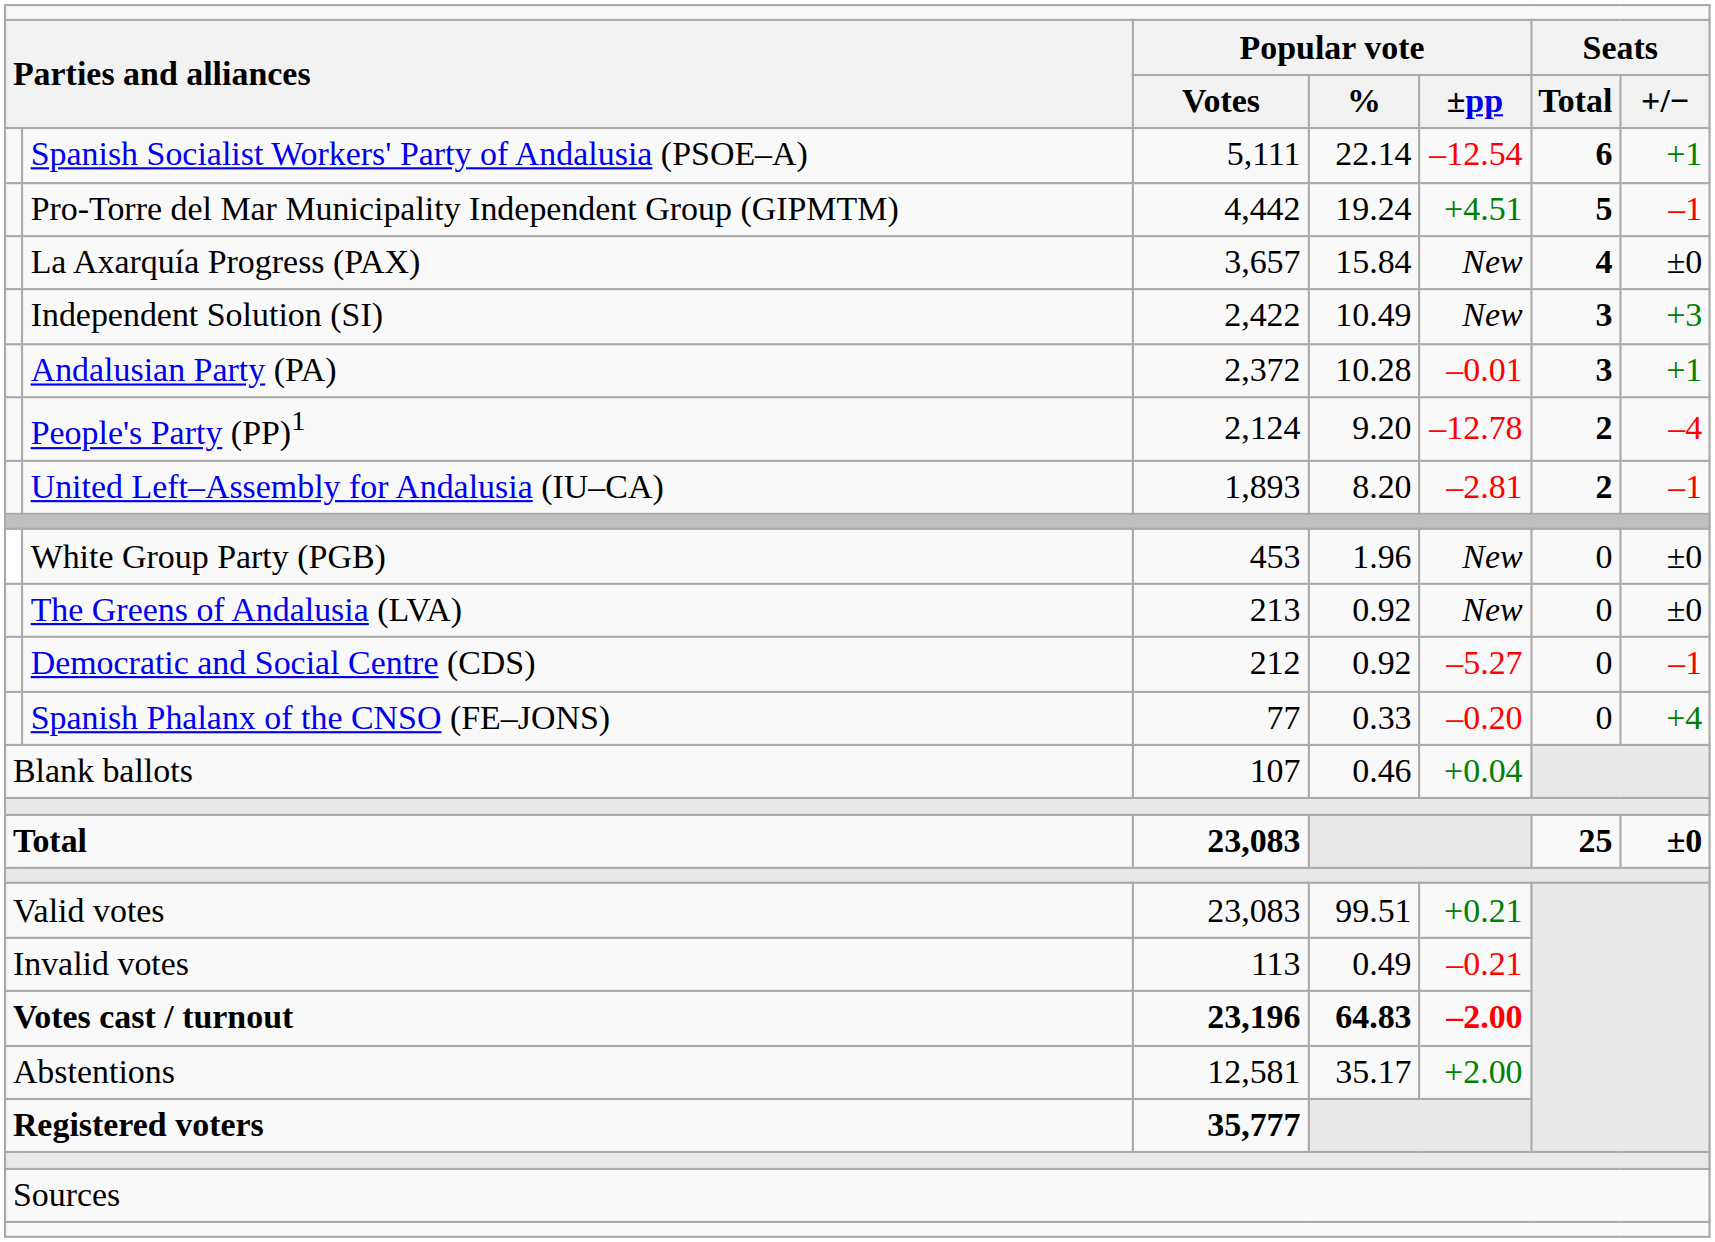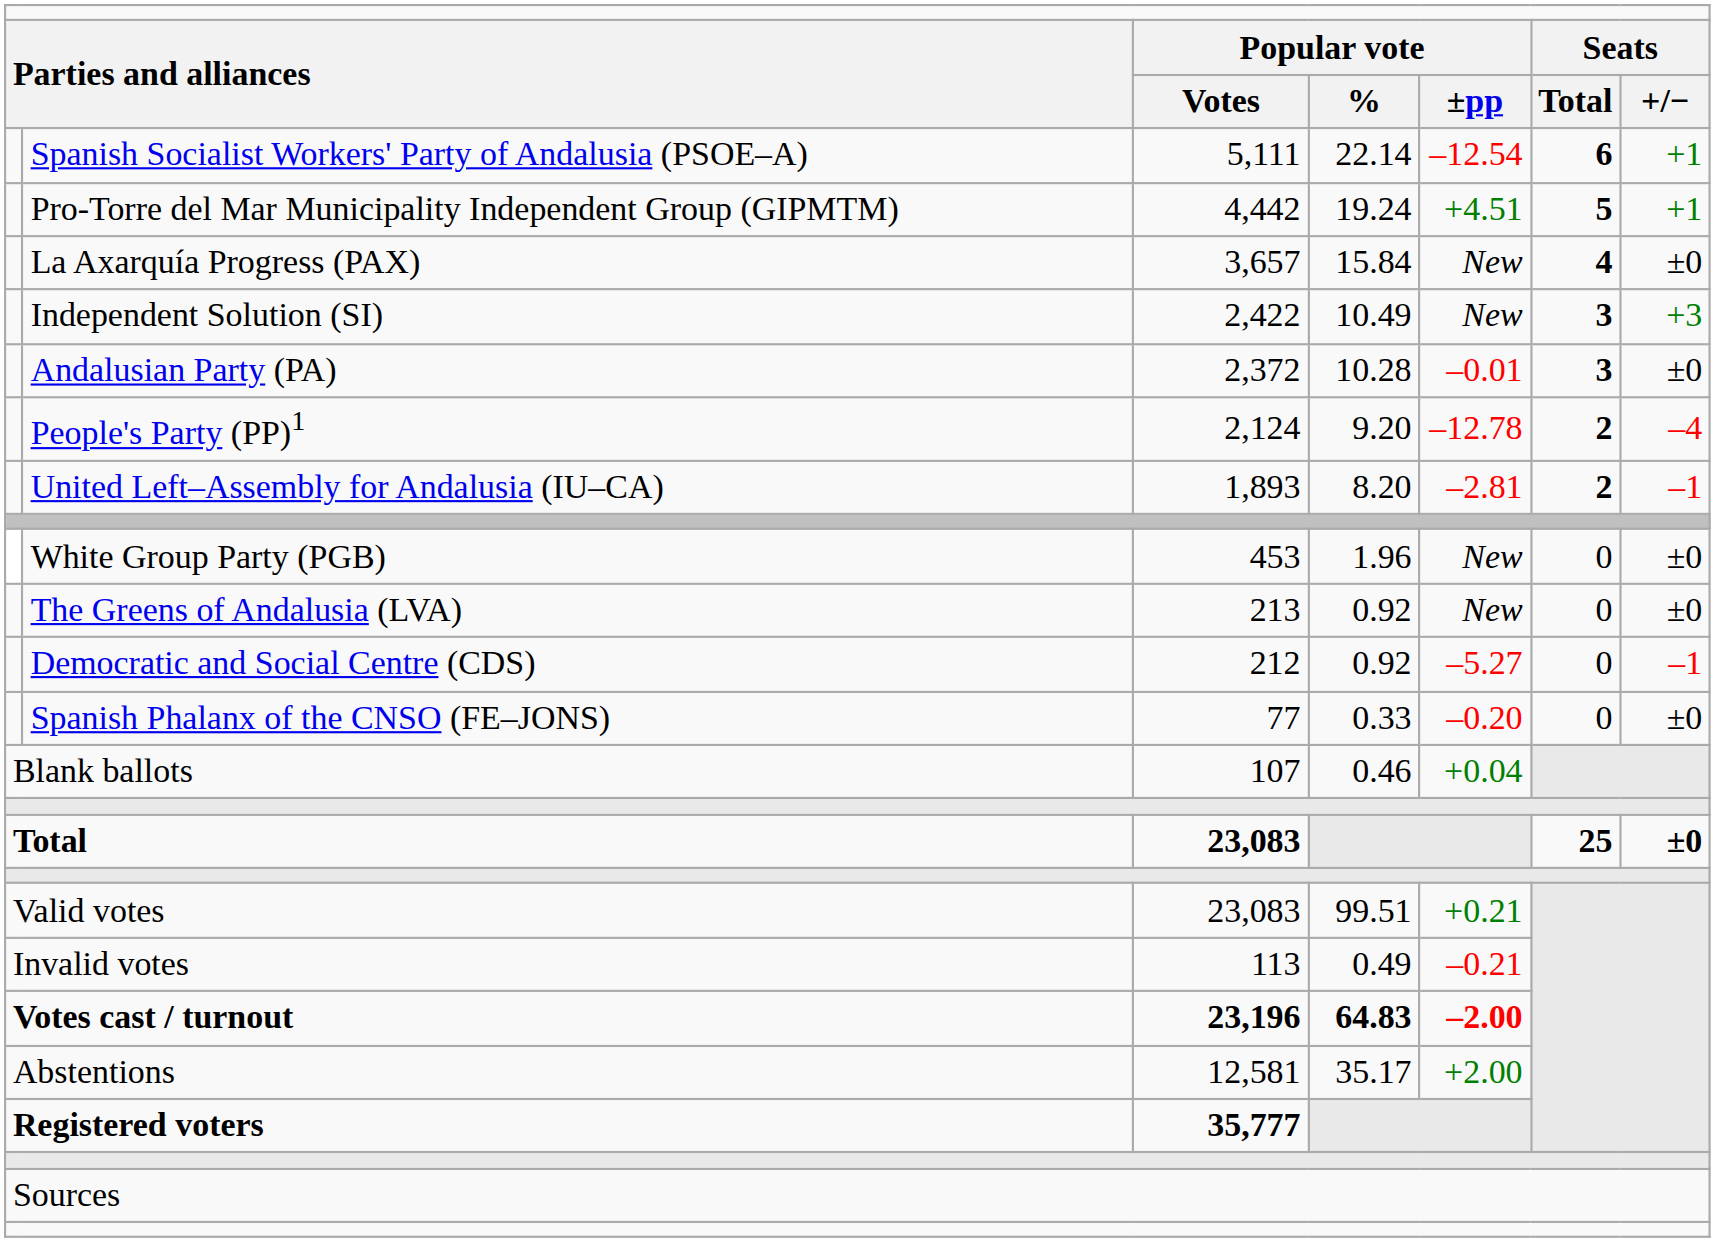(1685, 208) –1 -> (1684, 208) +1
(1684, 369) +1 -> (1684, 369) ±0
(1684, 717) +4 -> (1684, 717) ±0
